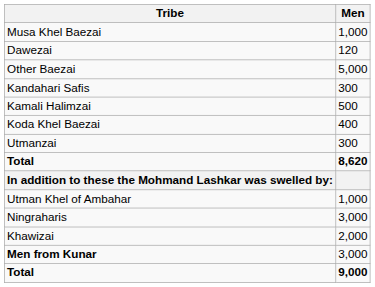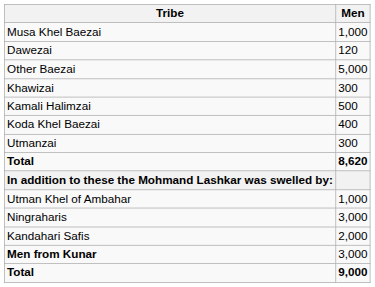(48, 87) Kandahari Safis -> (30, 87) Khawizai
(30, 236) Khawizai -> (48, 236) Kandahari Safis
